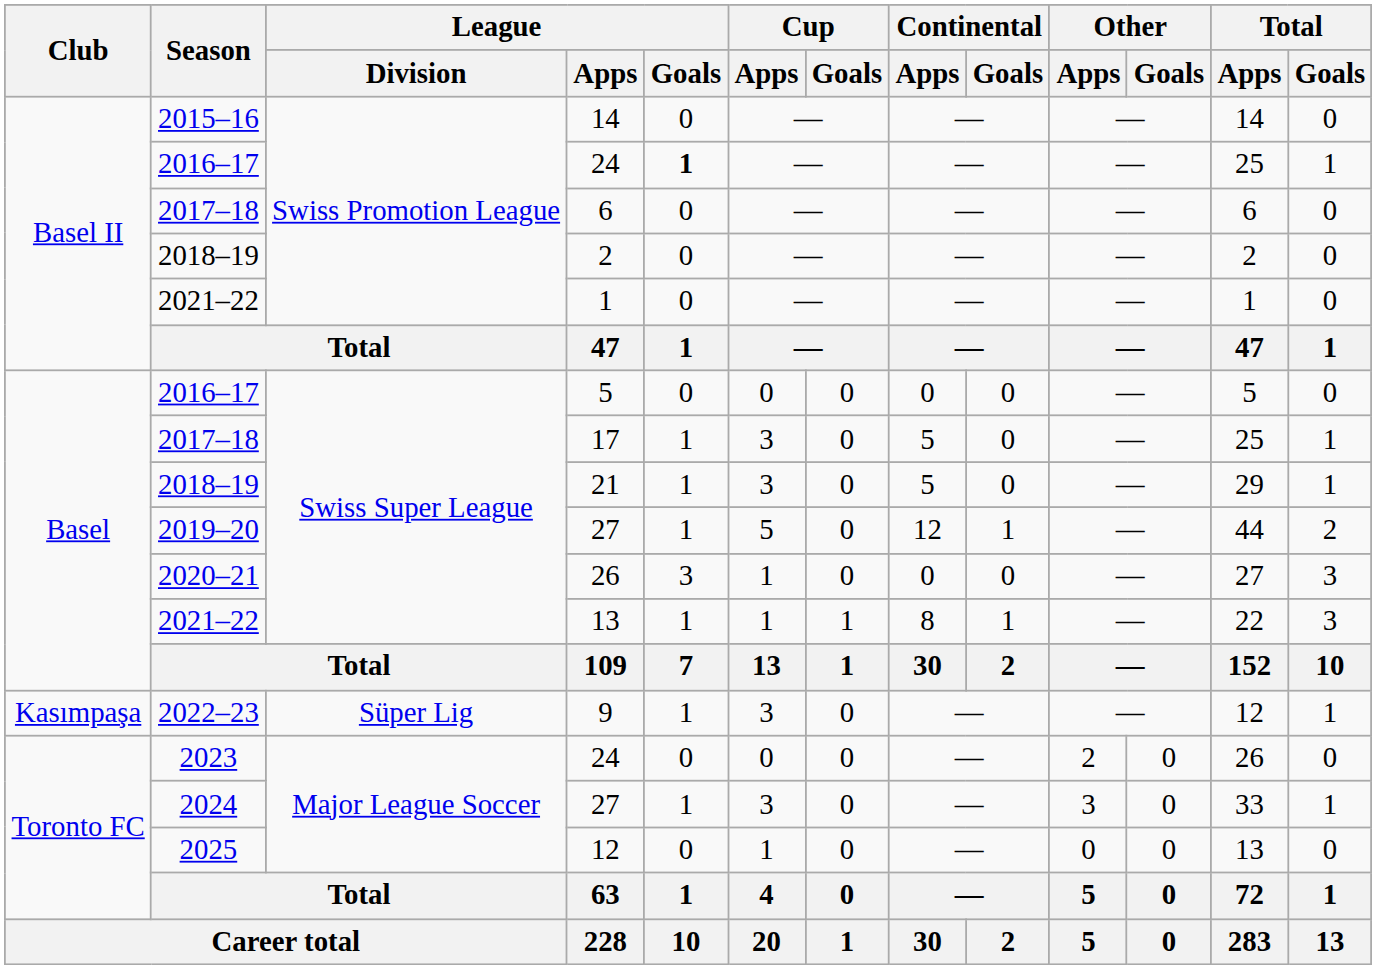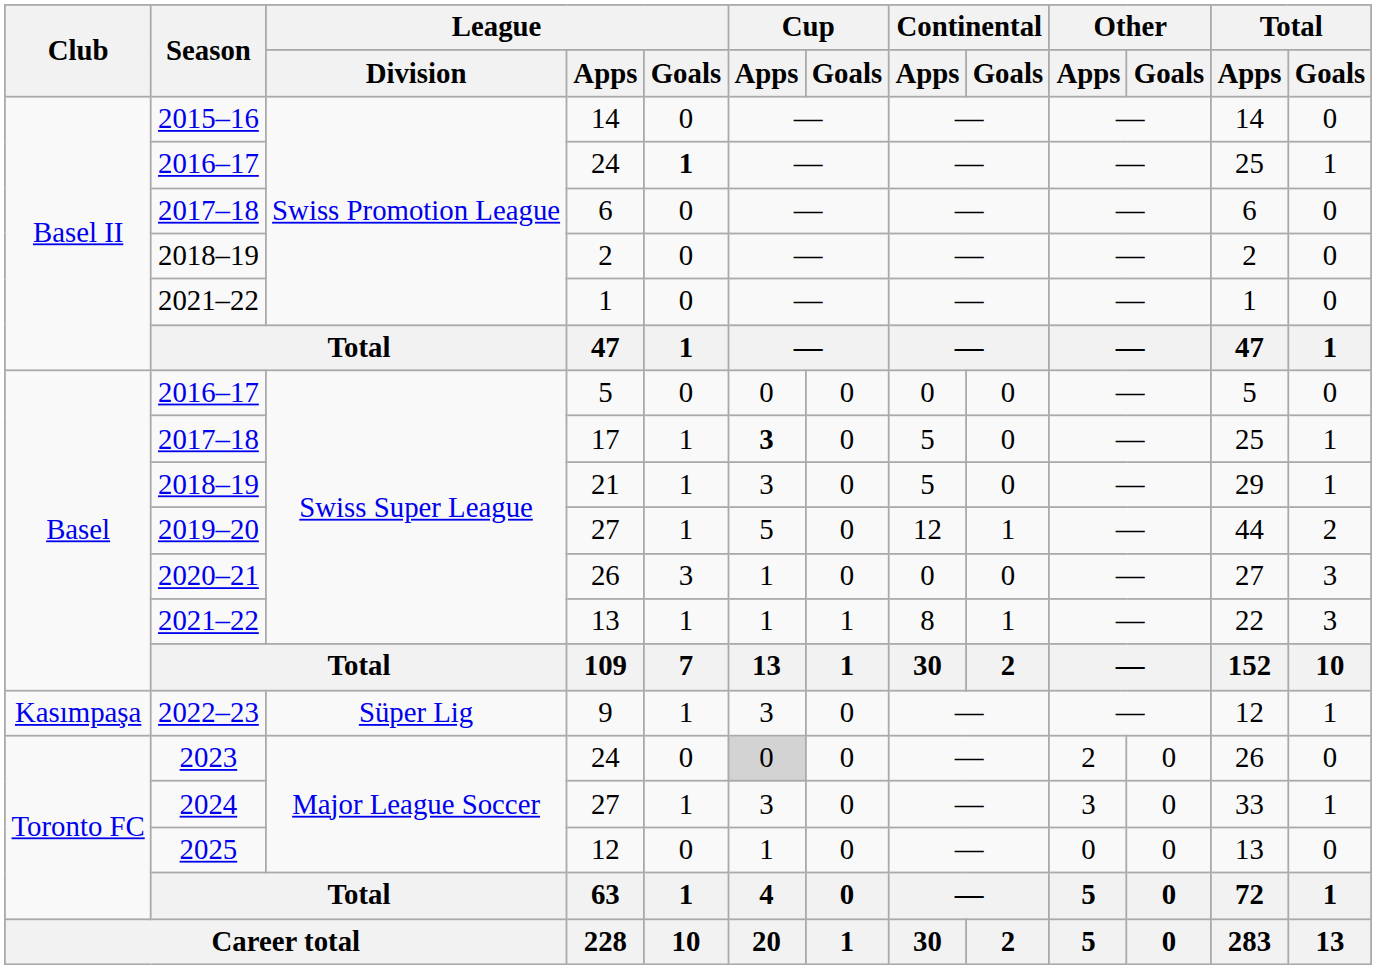(766, 438) normal -> (766, 438) bold
(766, 758) no background -> (766, 758) lightgrey background
